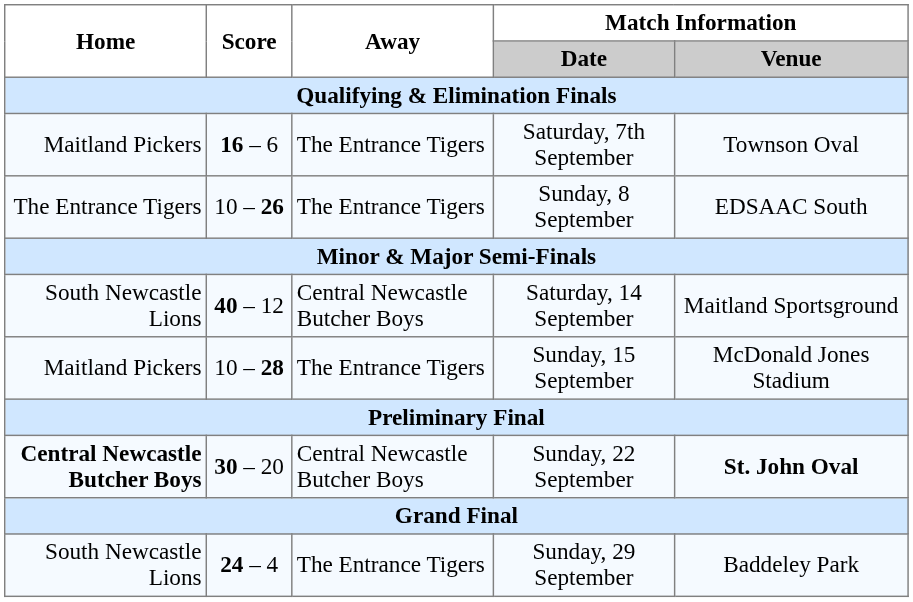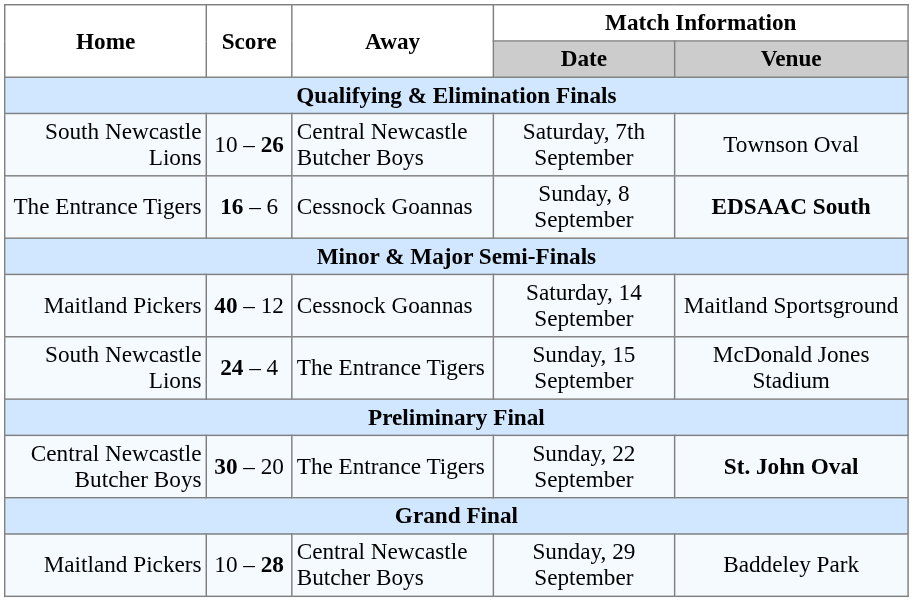(123, 144) Maitland Pickers -> (123, 144) South Newcastle Lions
(249, 144) 16 – 6 -> (249, 144) 10 – 26
(391, 144) The Entrance Tigers -> (382, 144) Central Newcastle Butcher Boys
(249, 206) 10 – 26 -> (249, 206) 16 – 6
(391, 206) The Entrance Tigers -> (385, 206) Cessnock Goannas
(791, 206) normal -> (791, 206) bold
(123, 305) South Newcastle Lions -> (123, 305) Maitland Pickers
(382, 305) Central Newcastle Butcher Boys -> (385, 305) Cessnock Goannas
(123, 367) Maitland Pickers -> (123, 367) South Newcastle Lions
(249, 367) 10 – 28 -> (249, 367) 24 – 4
(111, 466) bold -> (116, 466) normal
(382, 466) Central Newcastle Butcher Boys -> (391, 466) The Entrance Tigers
(123, 564) South Newcastle Lions -> (123, 564) Maitland Pickers
(249, 564) 24 – 4 -> (249, 564) 10 – 28
(391, 564) The Entrance Tigers -> (382, 564) Central Newcastle Butcher Boys
